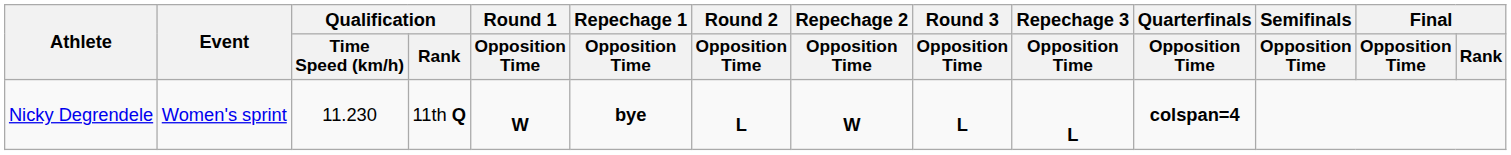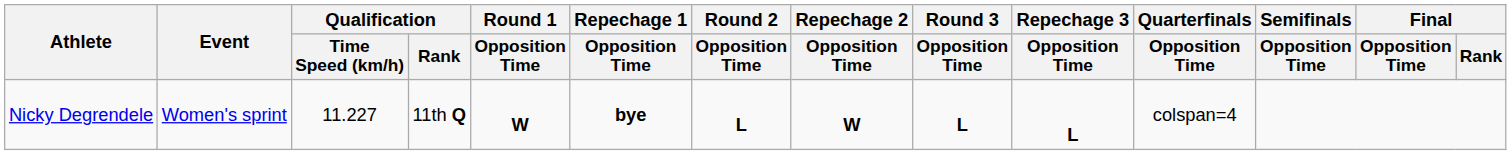(350, 115) 11.230 -> (350, 115) 11.227
(1195, 115) bold -> (1195, 115) normal
